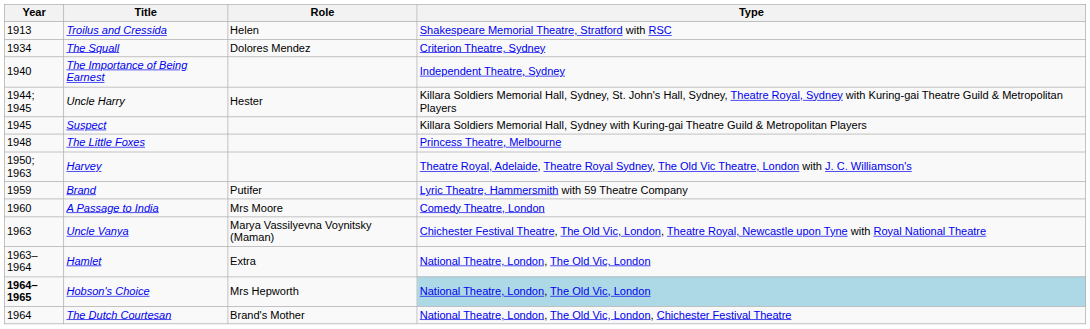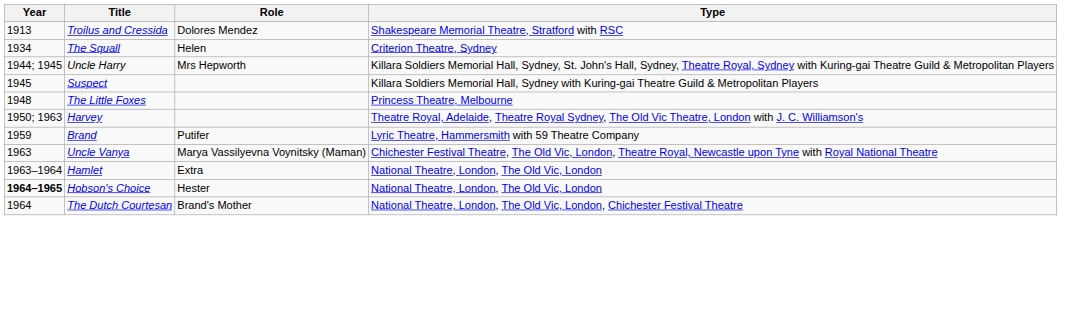(245, 30) Helen -> (217, 30) Dolores Mendez
(270, 48) Dolores Mendez -> (192, 48) Helen
- row: (127, 71)
(246, 101) Hester -> (212, 65) Mrs Hepworth
- row: (113, 208)
(264, 291) Mrs Hepworth -> (194, 188) Hester
(535, 291) lightblue background -> (487, 188) no background
